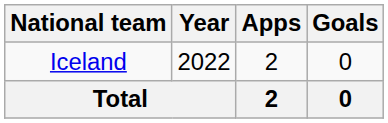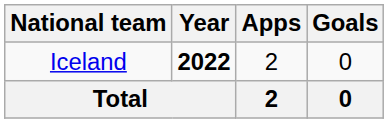(204, 61) normal -> (204, 61) bold
